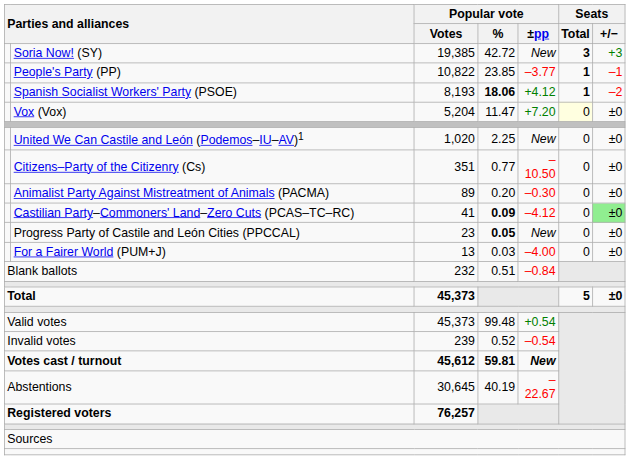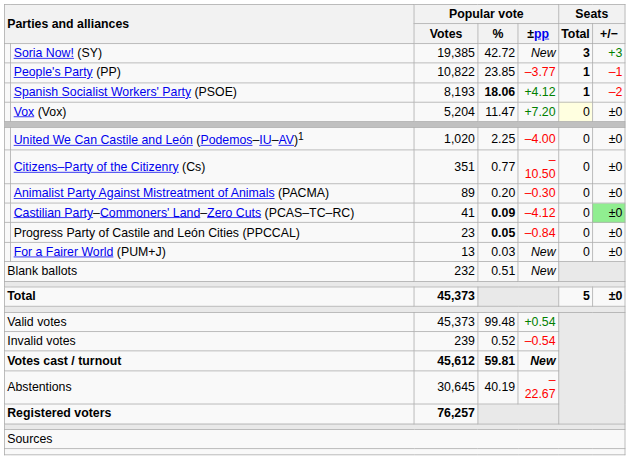(543, 138) New -> (540, 138) –4.00
(543, 232) New -> (540, 232) –0.84
(540, 252) –4.00 -> (543, 252) New
(540, 271) –0.84 -> (543, 271) New
